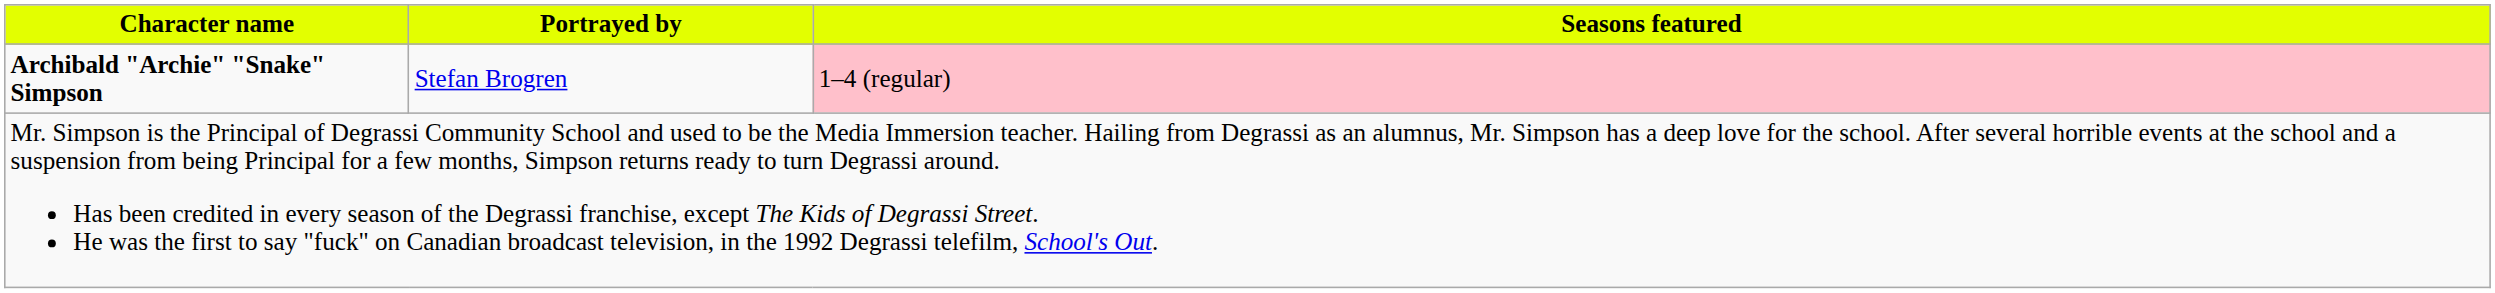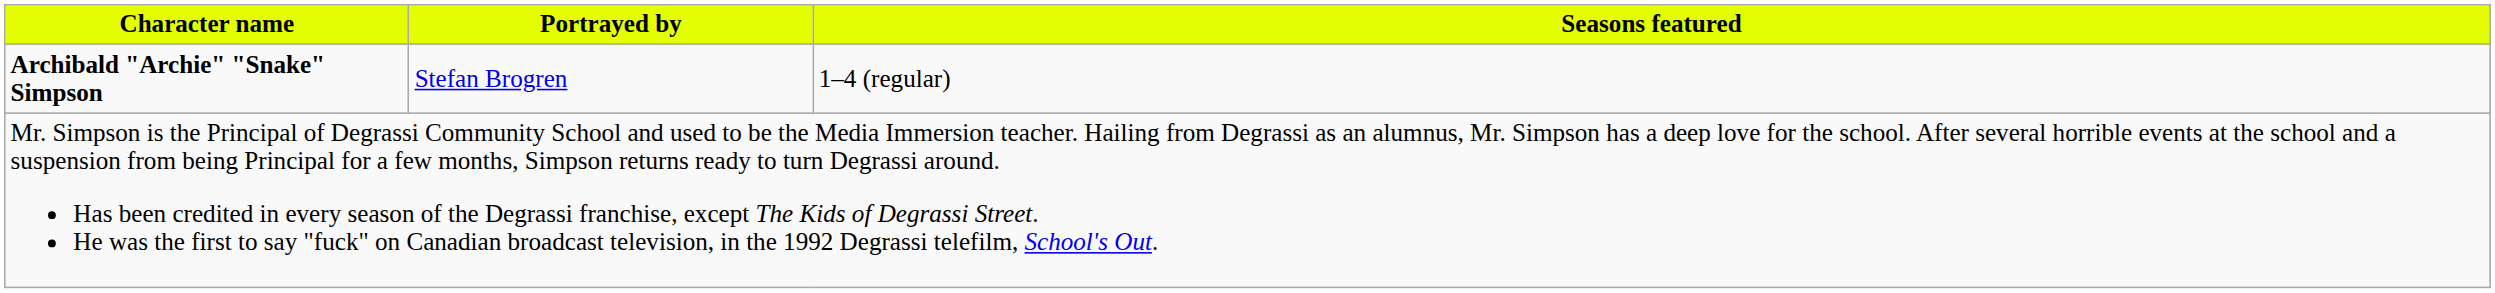(885, 78) pink background -> (885, 78) no background
